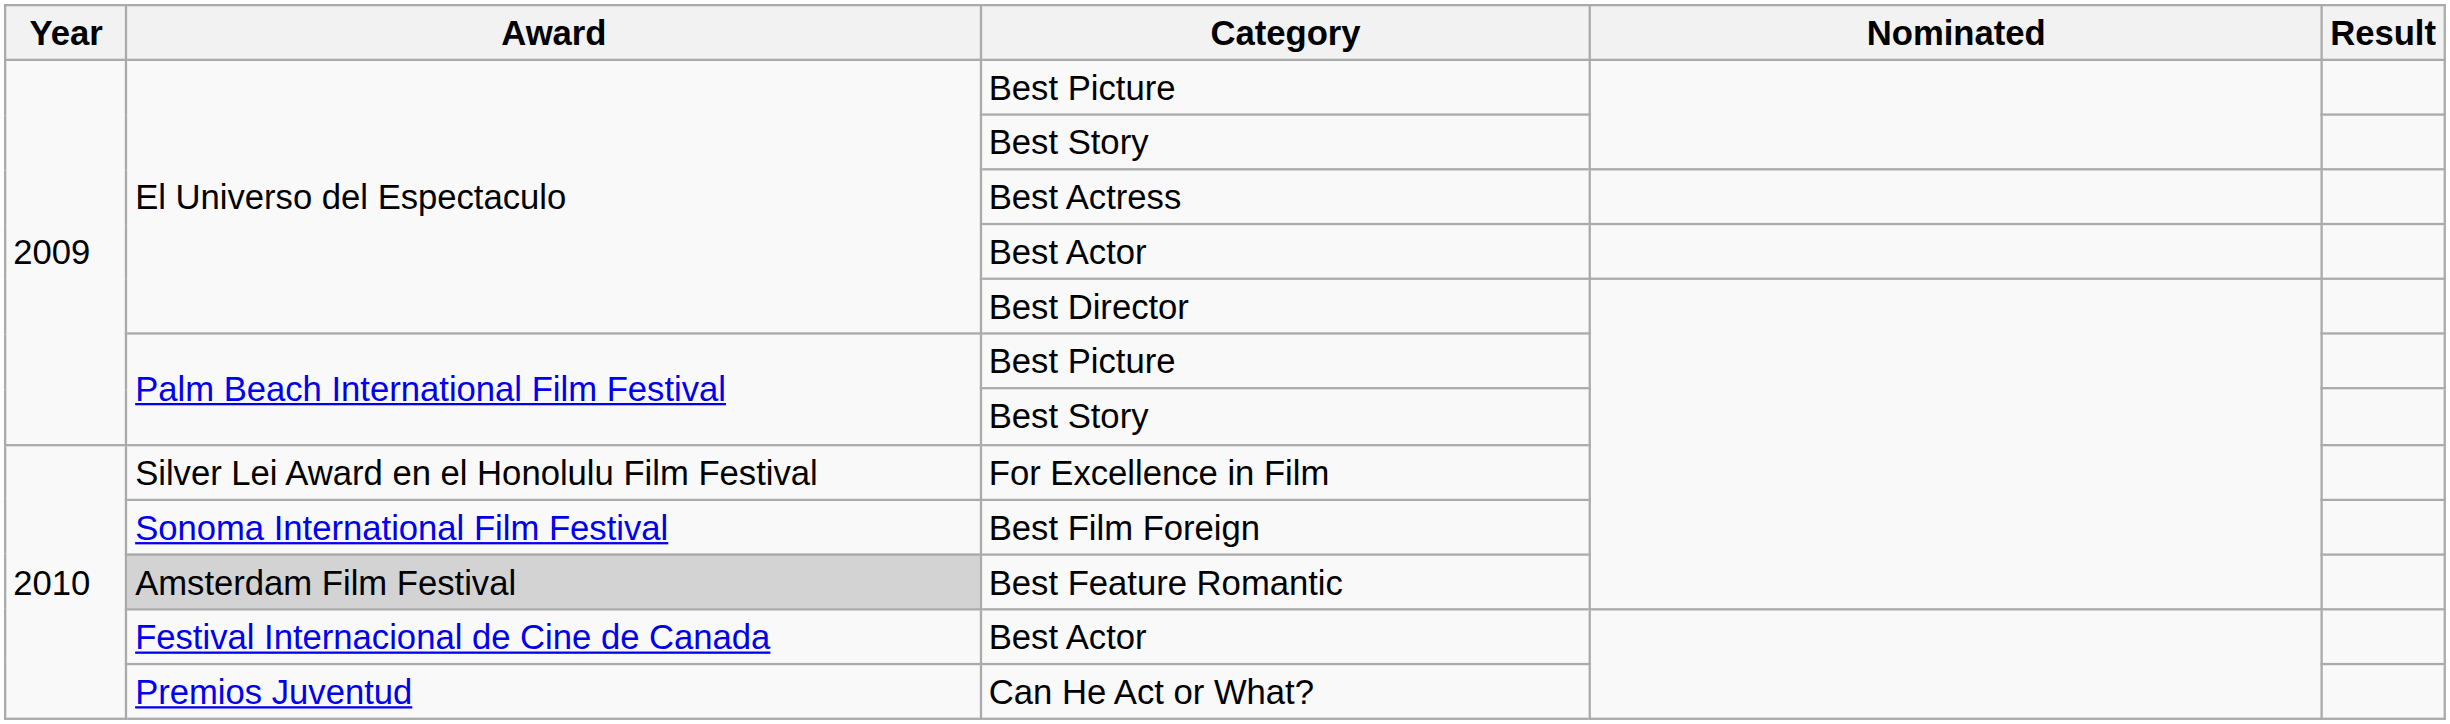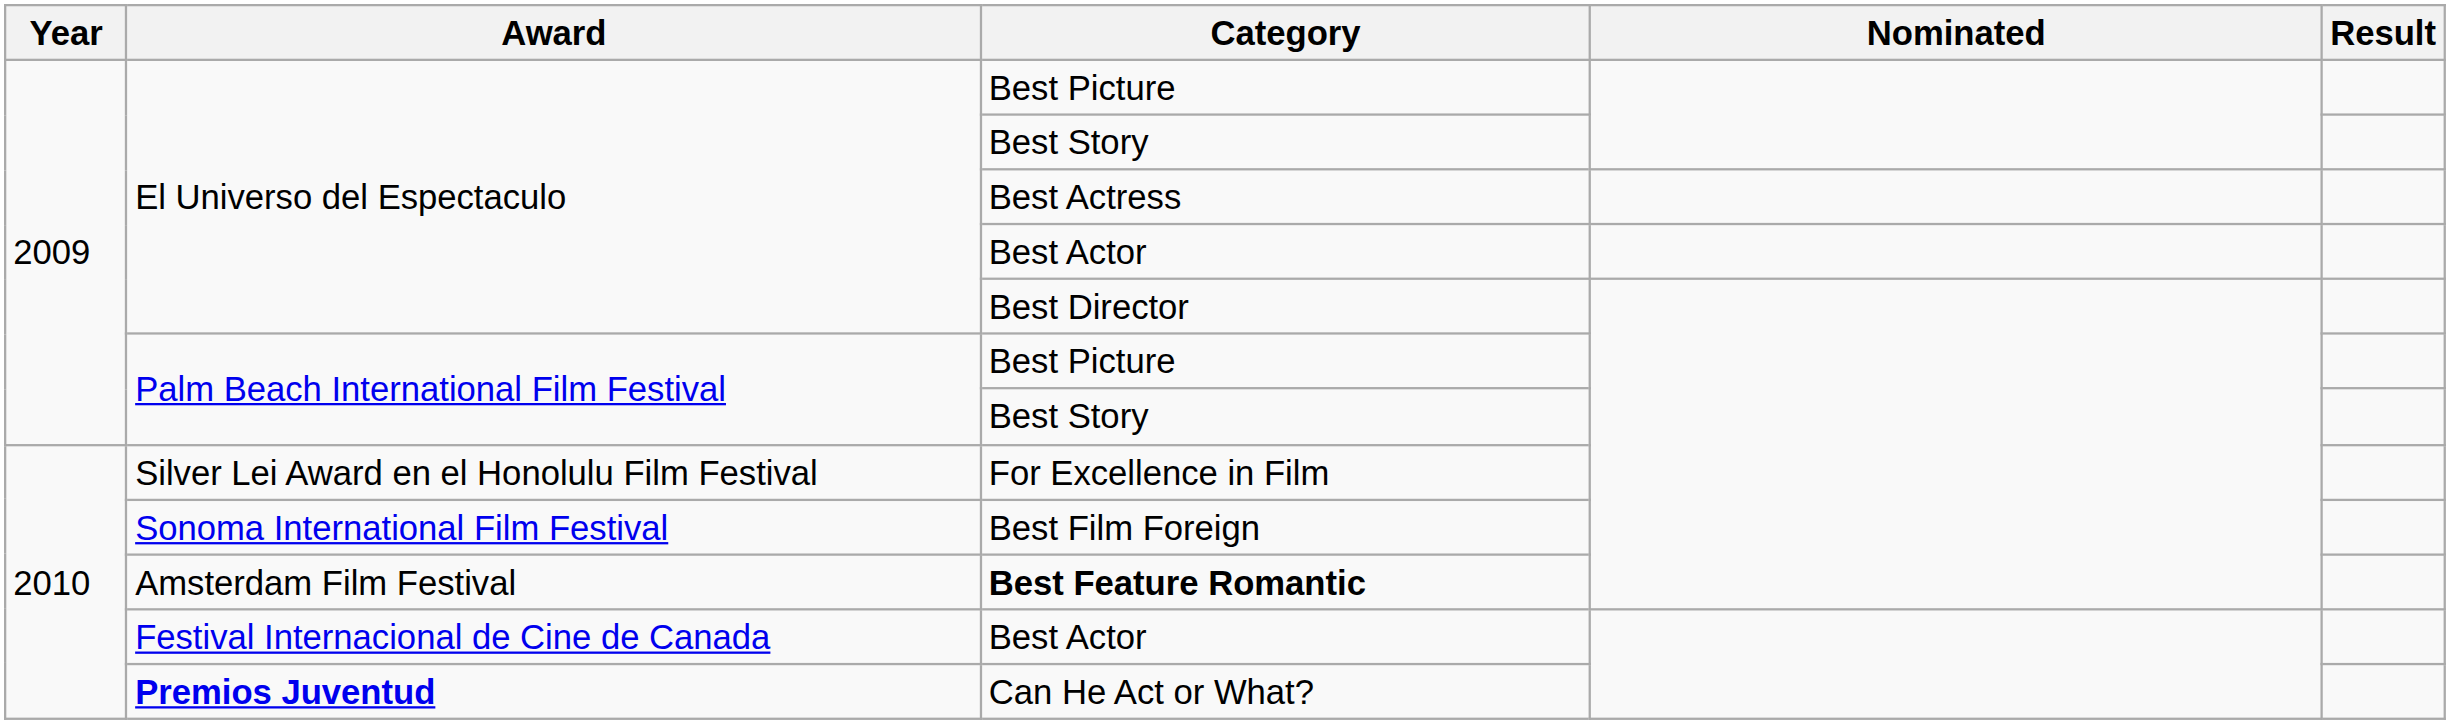(326, 581) lightgrey background -> (326, 581) no background
(1166, 581) normal -> (1177, 581) bold
(274, 691) normal -> (285, 691) bold
